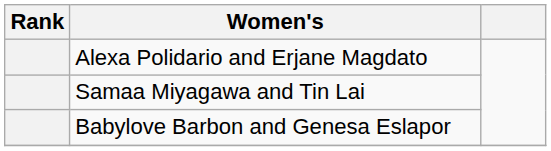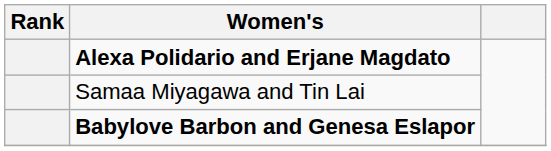(251, 57) normal -> (263, 57) bold
(263, 127) normal -> (275, 127) bold
